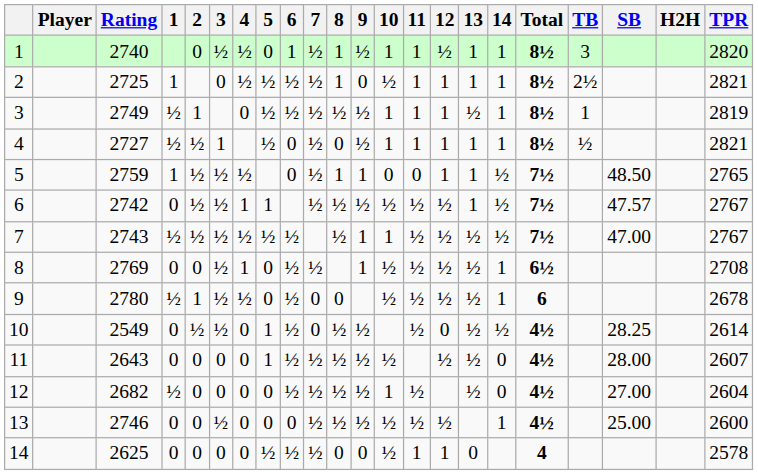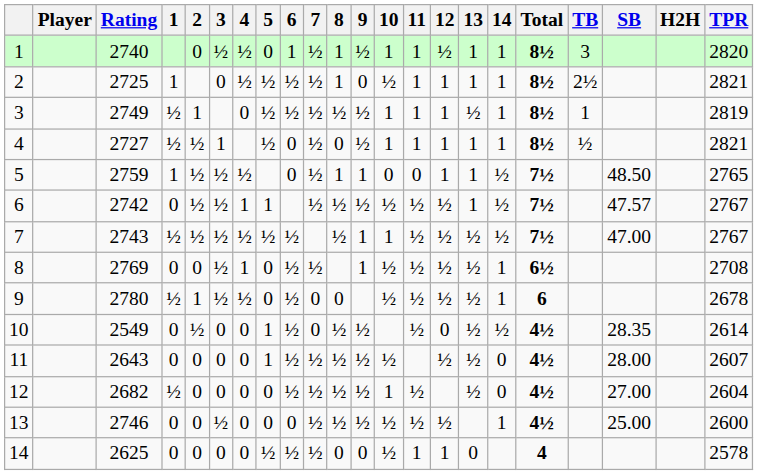(221, 329) ½ -> (221, 329) 0
(629, 329) 28.25 -> (629, 329) 28.35
